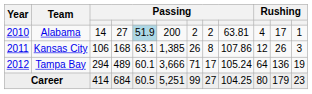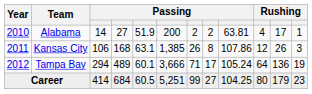(145, 33) lightblue background -> (145, 33) no background
